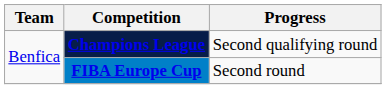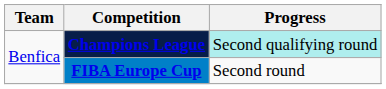(295, 44) no background -> (295, 44) paleturquoise background
